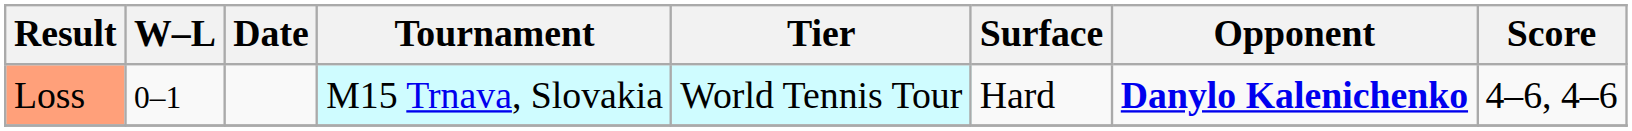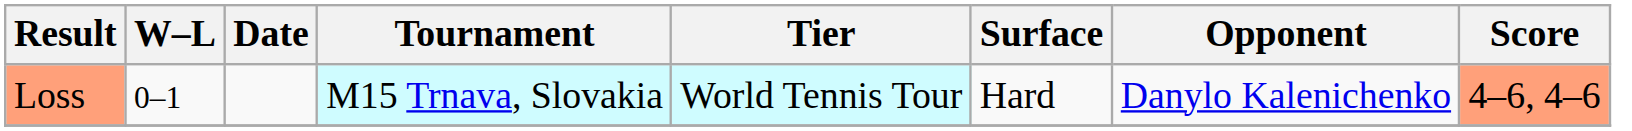(1294, 94) bold -> (1286, 94) normal
(1552, 94) no background -> (1535, 94) lightsalmon background
